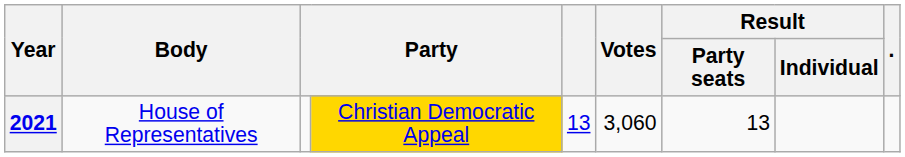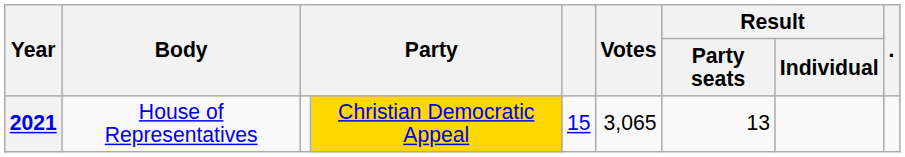(579, 124) 13 -> (579, 124) 15
(630, 124) 3,060 -> (630, 124) 3,065
